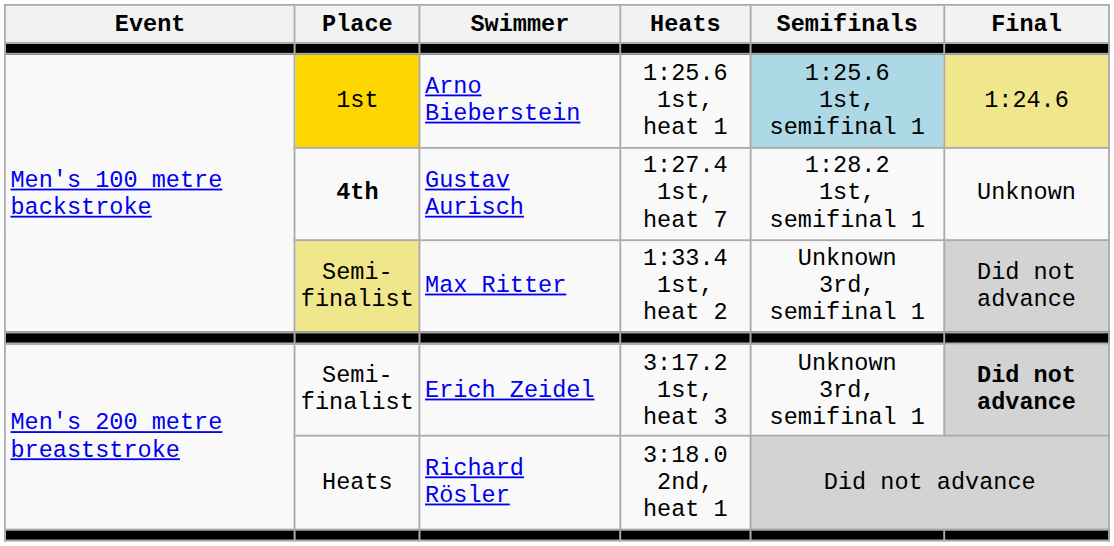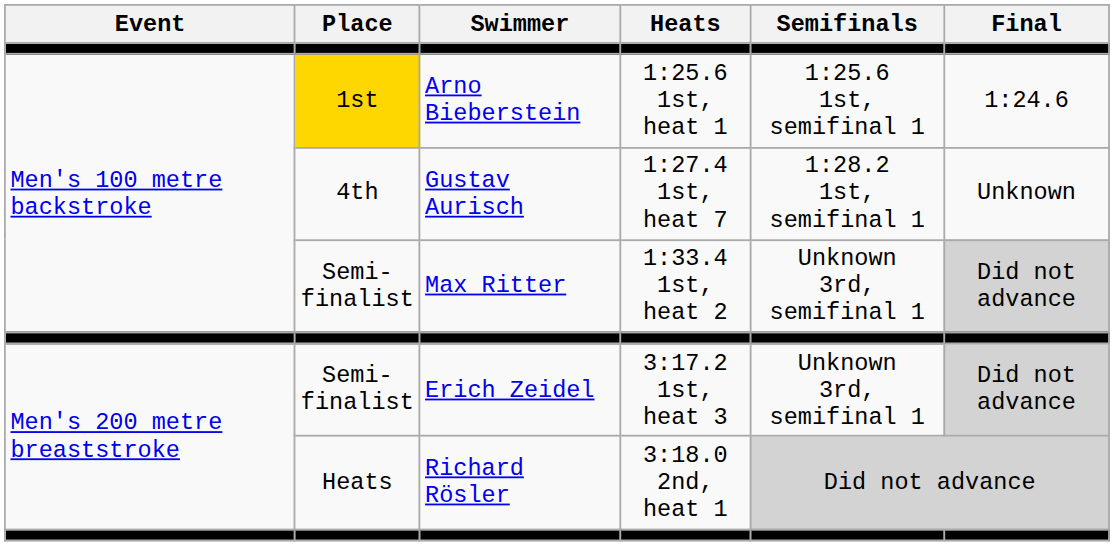(847, 101) lightblue background -> (847, 101) no background
(1027, 101) khaki background -> (1027, 101) no background
(357, 193) bold -> (357, 193) normal
(357, 286) khaki background -> (357, 286) no background
(1026, 390) bold -> (1026, 390) normal
